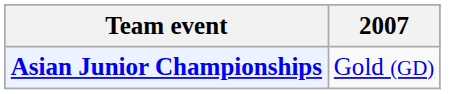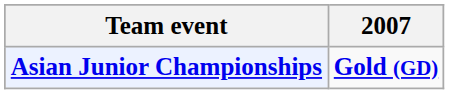(384, 66) normal -> (386, 66) bold
